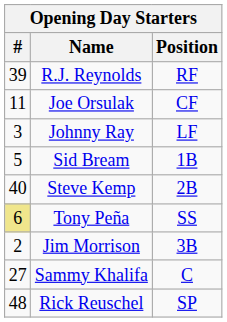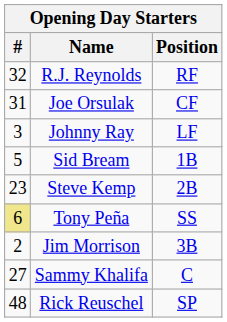(18, 75) 39 -> (18, 75) 32
(18, 103) 11 -> (18, 103) 31
(18, 189) 40 -> (18, 189) 23
